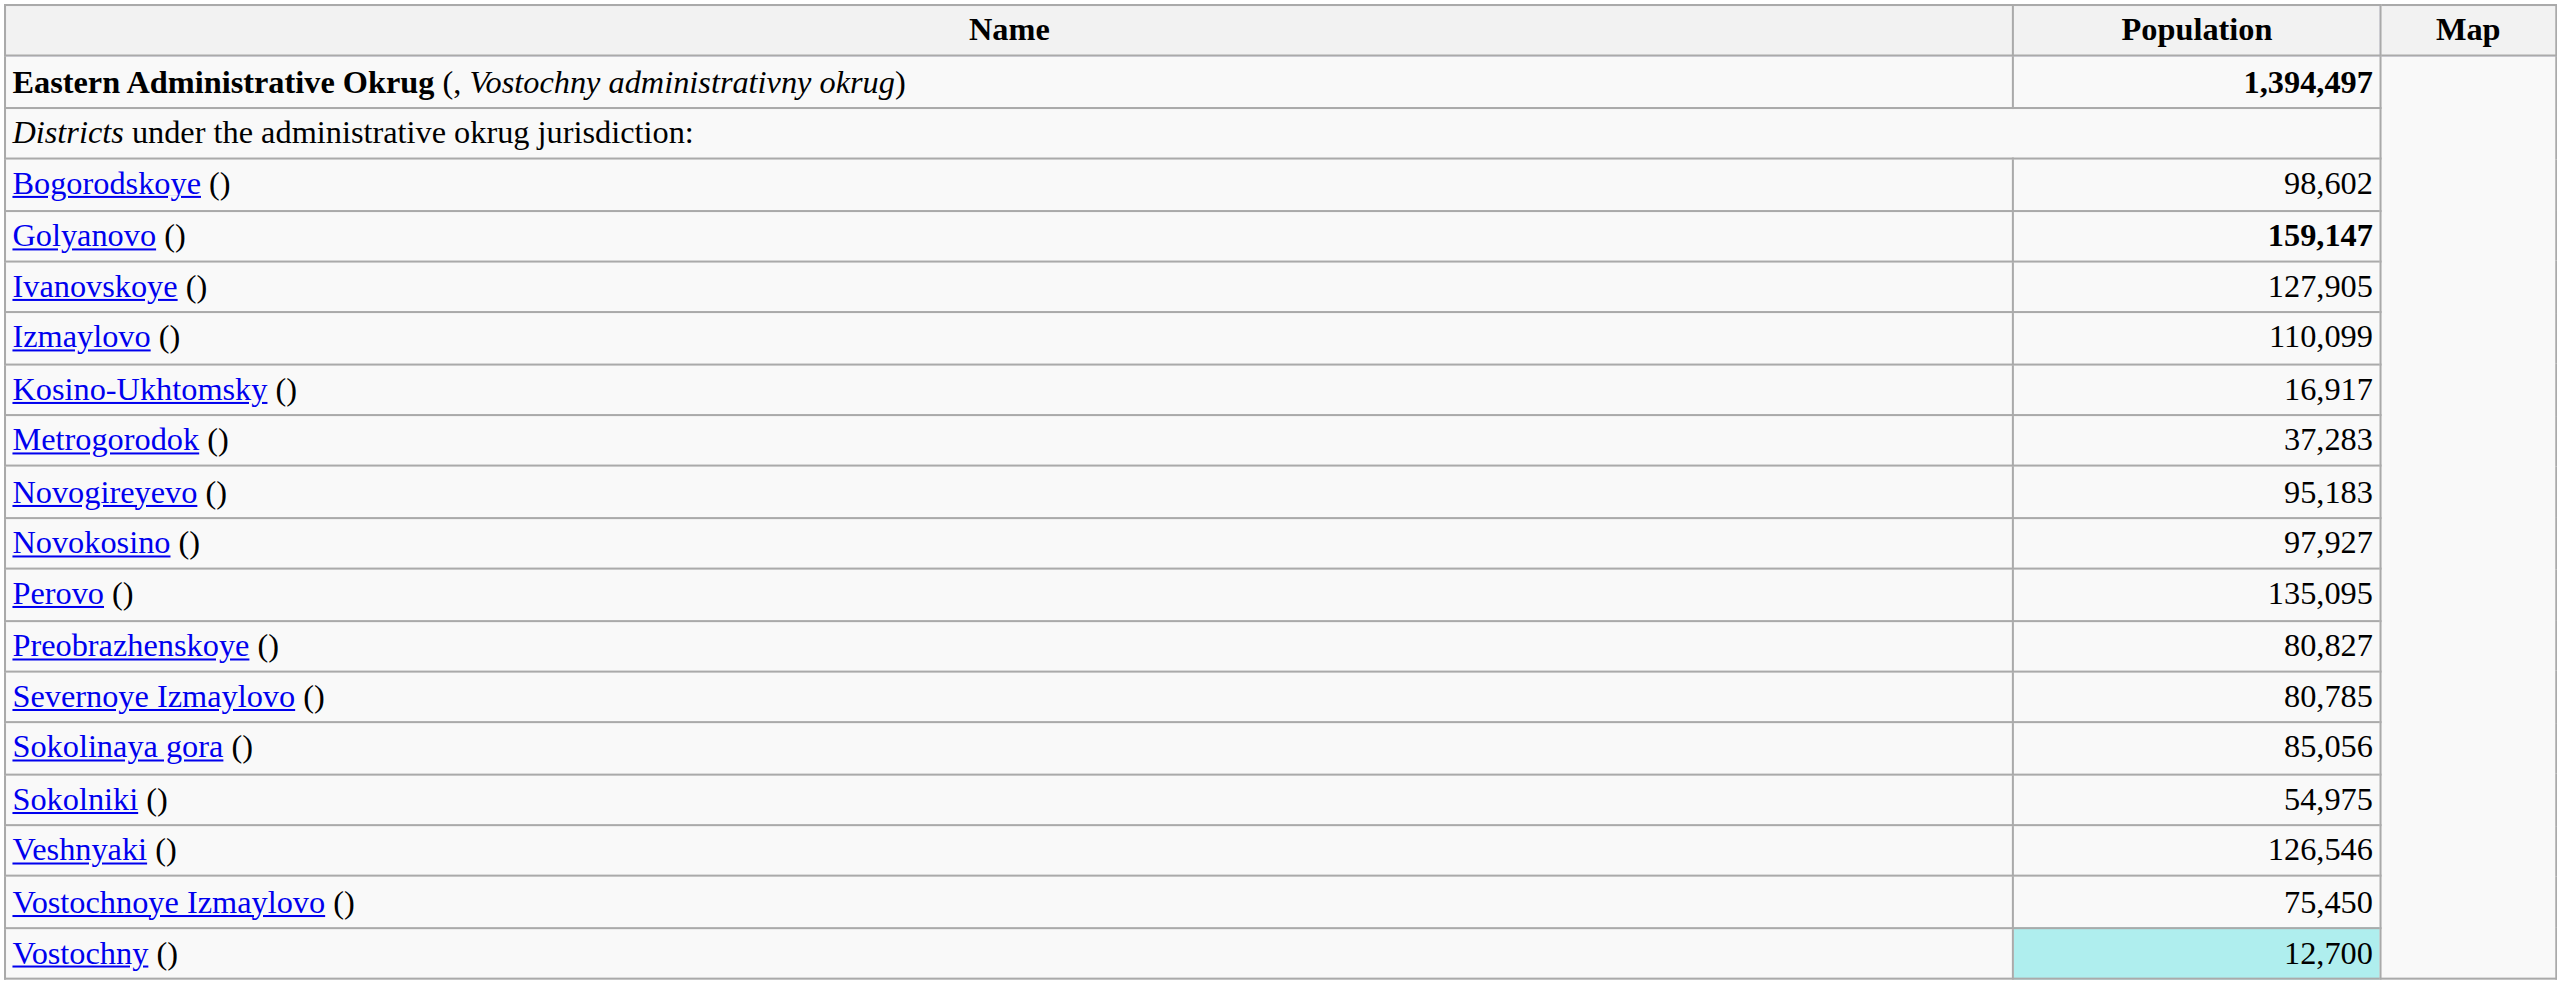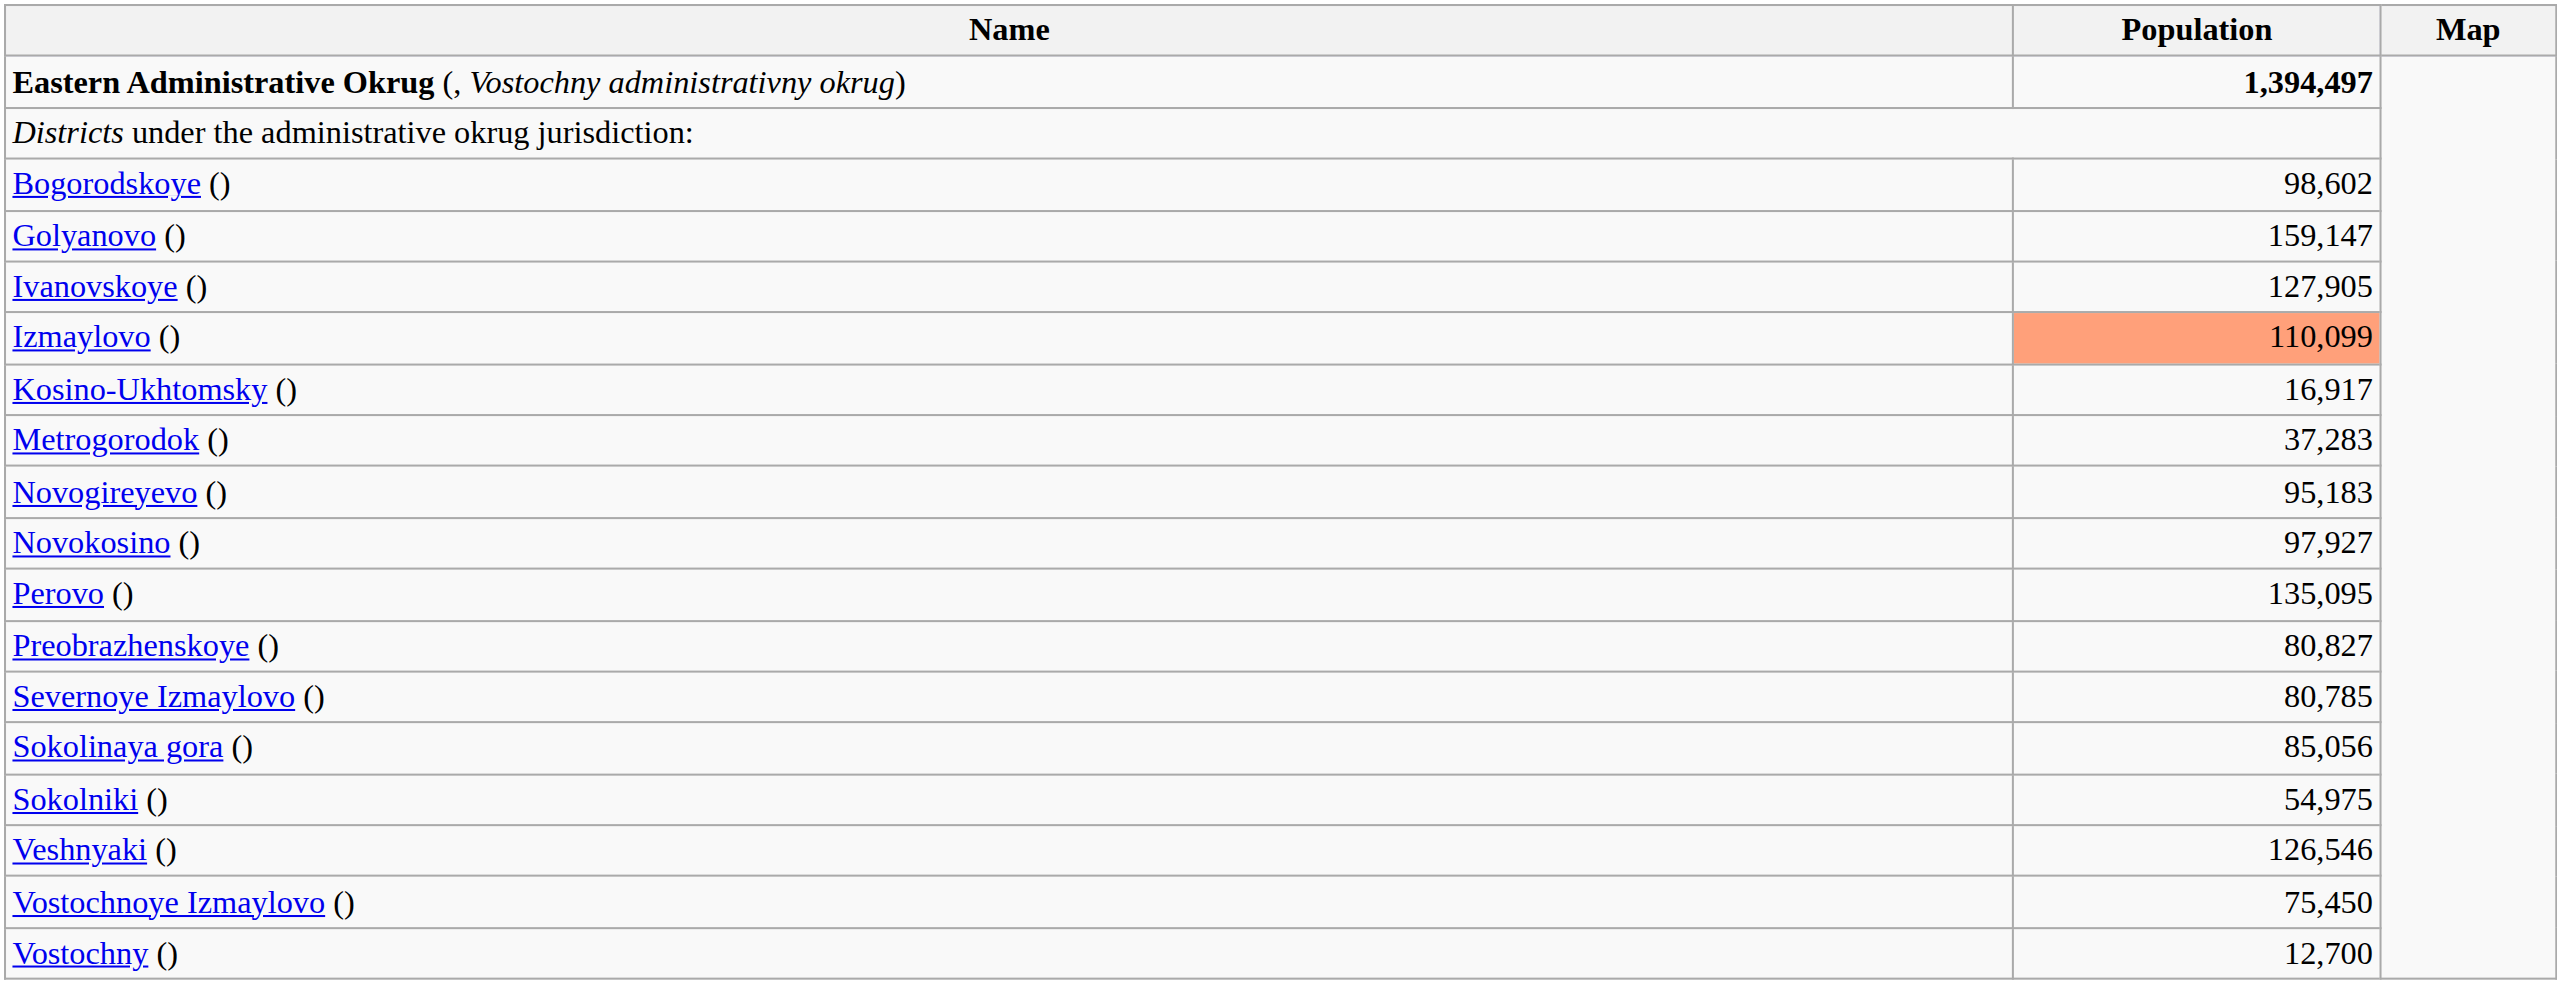(2320, 235) bold -> (2320, 235) normal
(2321, 337) no background -> (2321, 337) lightsalmon background
(2328, 952) paleturquoise background -> (2328, 952) no background
